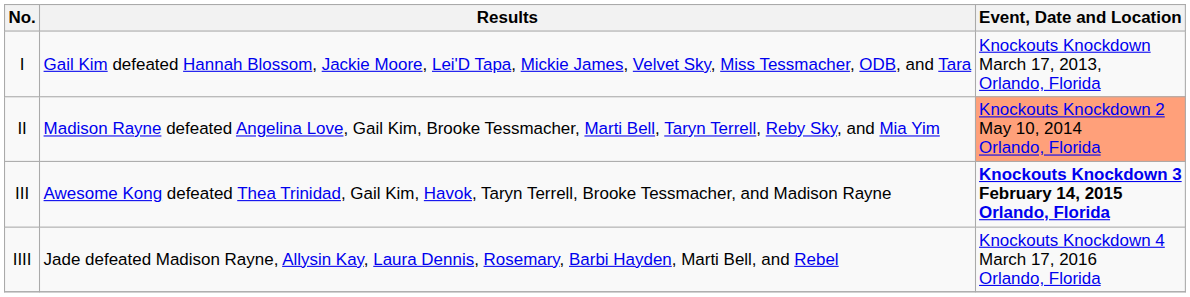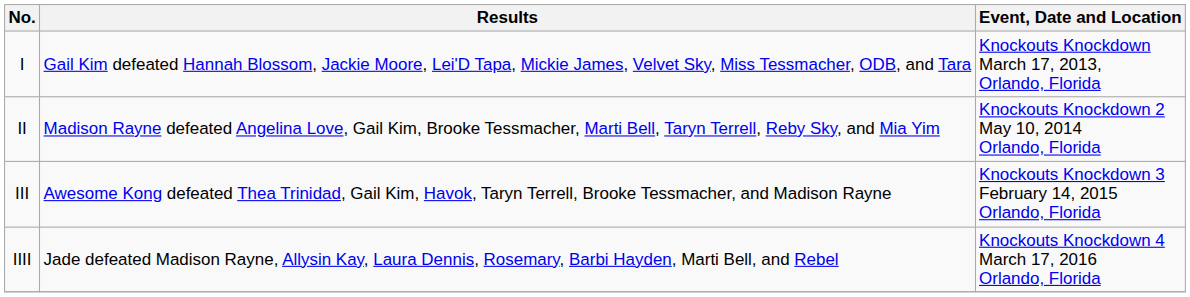(1072, 128) lightsalmon background -> (1072, 128) no background
(1080, 194) bold -> (1072, 194) normal
